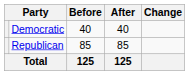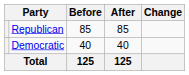rows swapped: (38, 45) <-> (38, 29)
